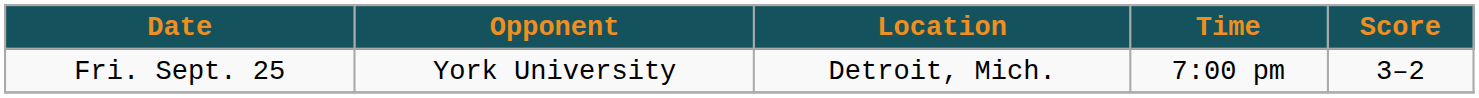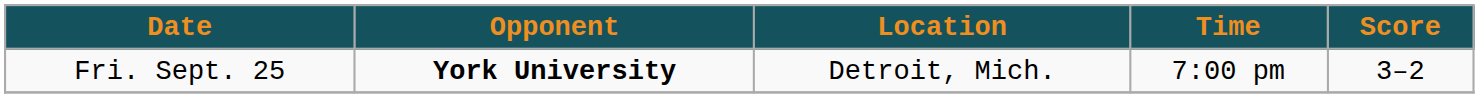(555, 71) normal -> (555, 71) bold
